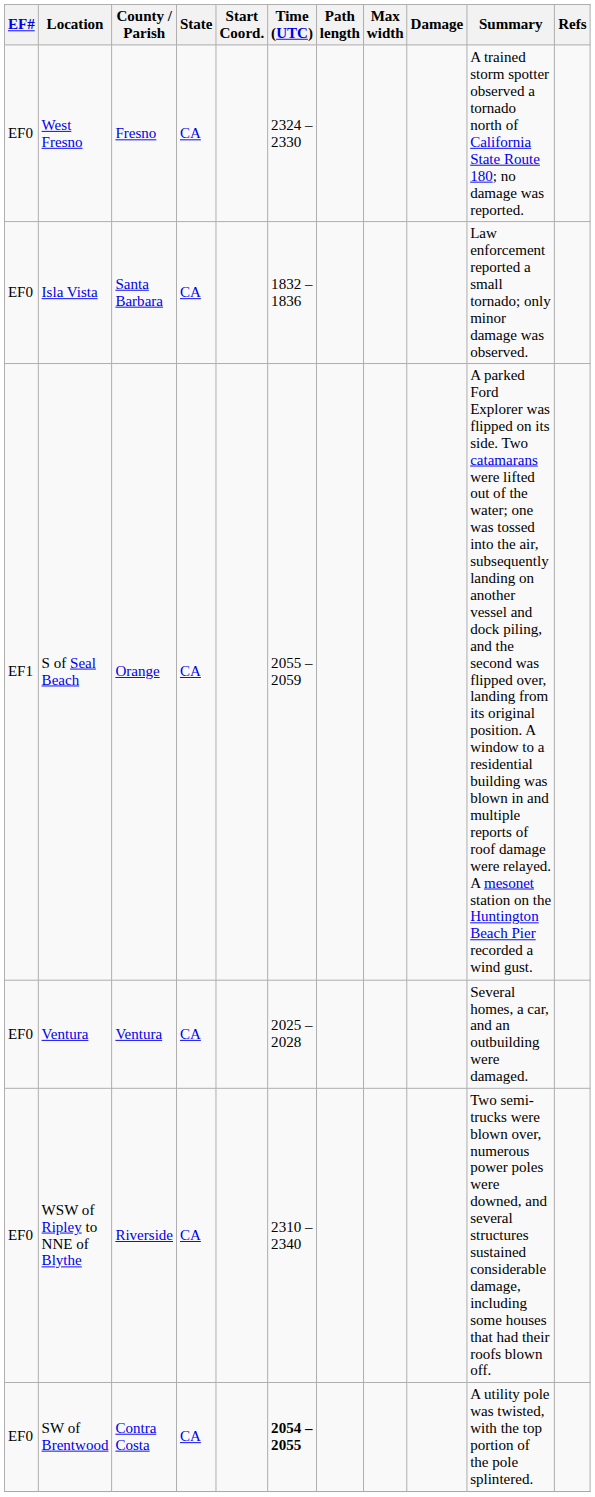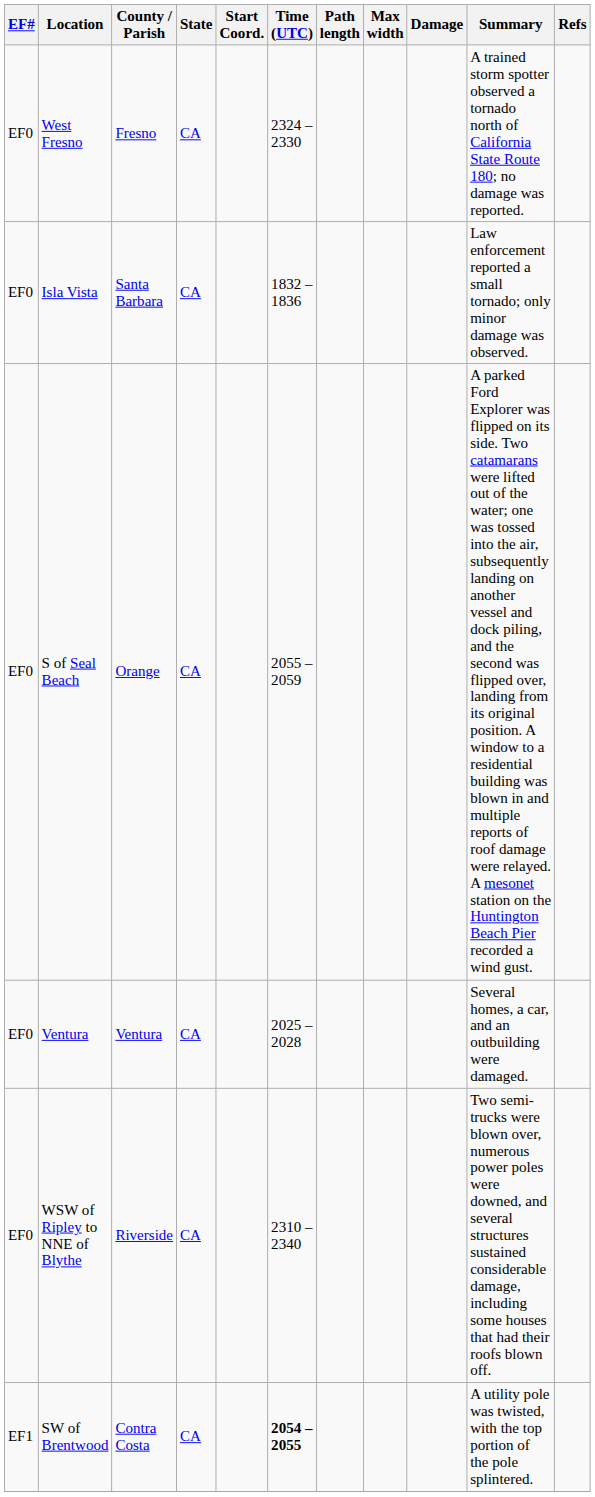(20, 671) EF1 -> (20, 671) EF0
(20, 1437) EF0 -> (20, 1437) EF1
